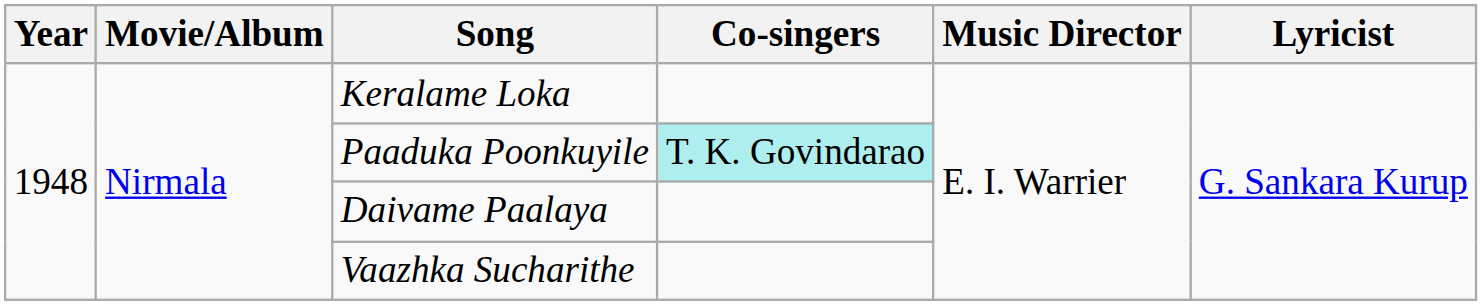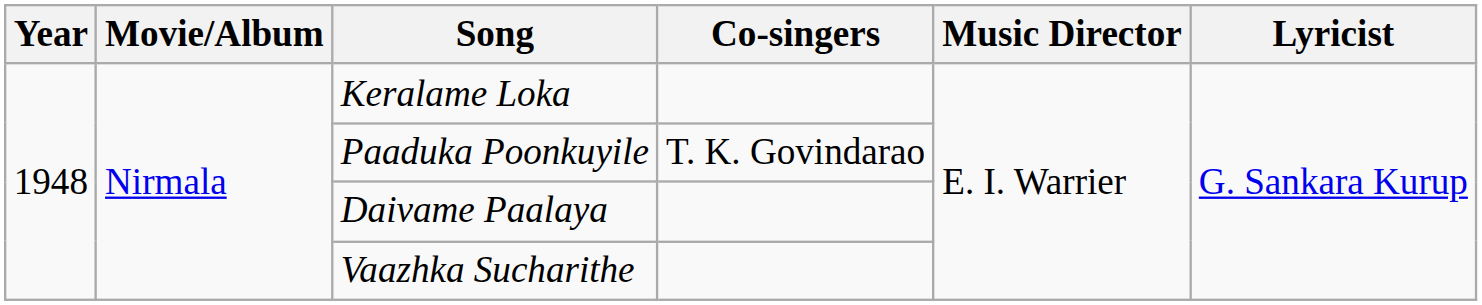(796, 151) paleturquoise background -> (796, 151) no background
